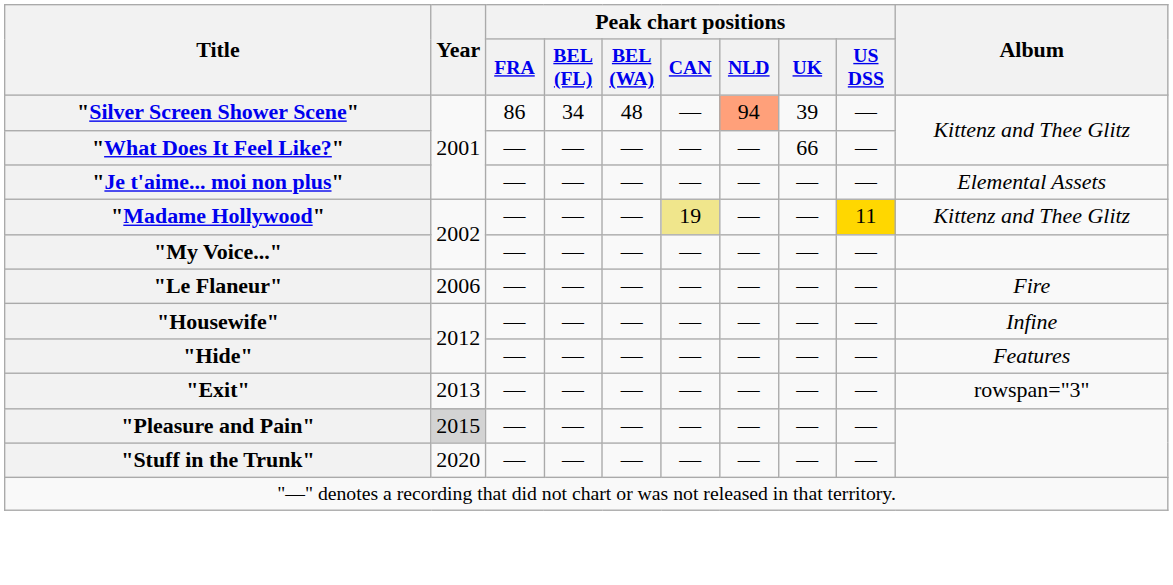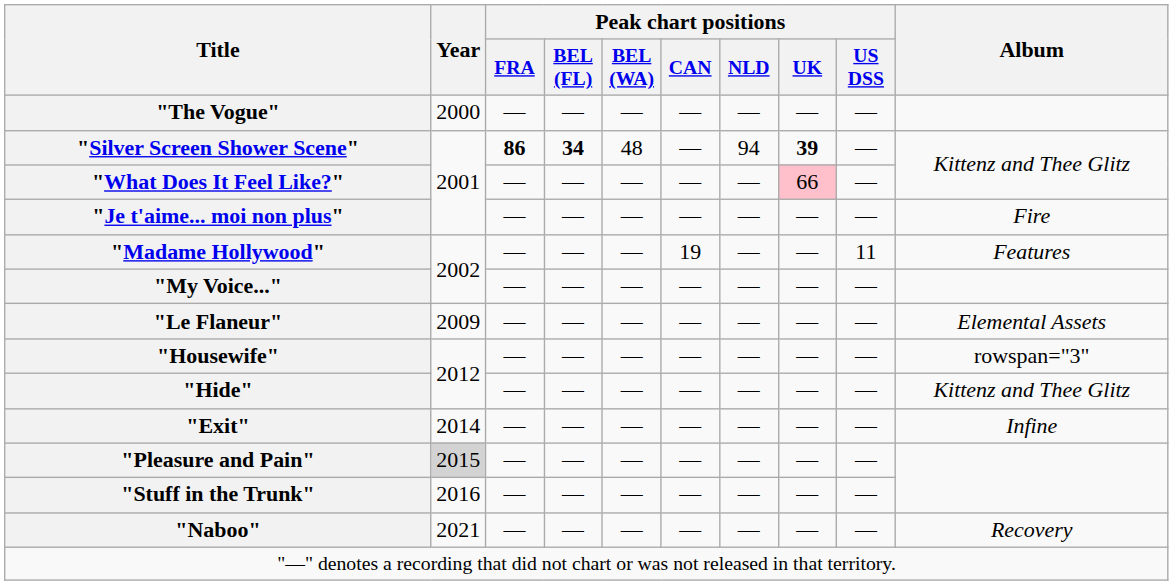+ row: (218, 112)
(514, 112) normal -> (514, 147) bold
(573, 112) normal -> (573, 147) bold
(749, 112) lightsalmon background -> (749, 147) no background
(807, 112) normal -> (807, 147) bold
(807, 147) no background -> (807, 182) pink background
(1032, 182) Elemental Assets -> (1032, 216) Fire
(690, 216) khaki background -> (690, 251) no background
(866, 216) gold background -> (866, 251) no background
(1032, 216) Kittenz and Thee Glitz -> (1032, 251) Features
(458, 286) 2006 -> (458, 321) 2009
(1032, 286) Fire -> (1032, 321) Elemental Assets
(1032, 321) Infine -> (1032, 355) rowspan="3"
(1032, 355) Features -> (1032, 390) Kittenz and Thee Glitz
(458, 390) 2013 -> (458, 425) 2014
(1032, 390) rowspan="3" -> (1032, 425) Infine
(458, 460) 2020 -> (458, 494) 2016
+ row: (218, 529)
